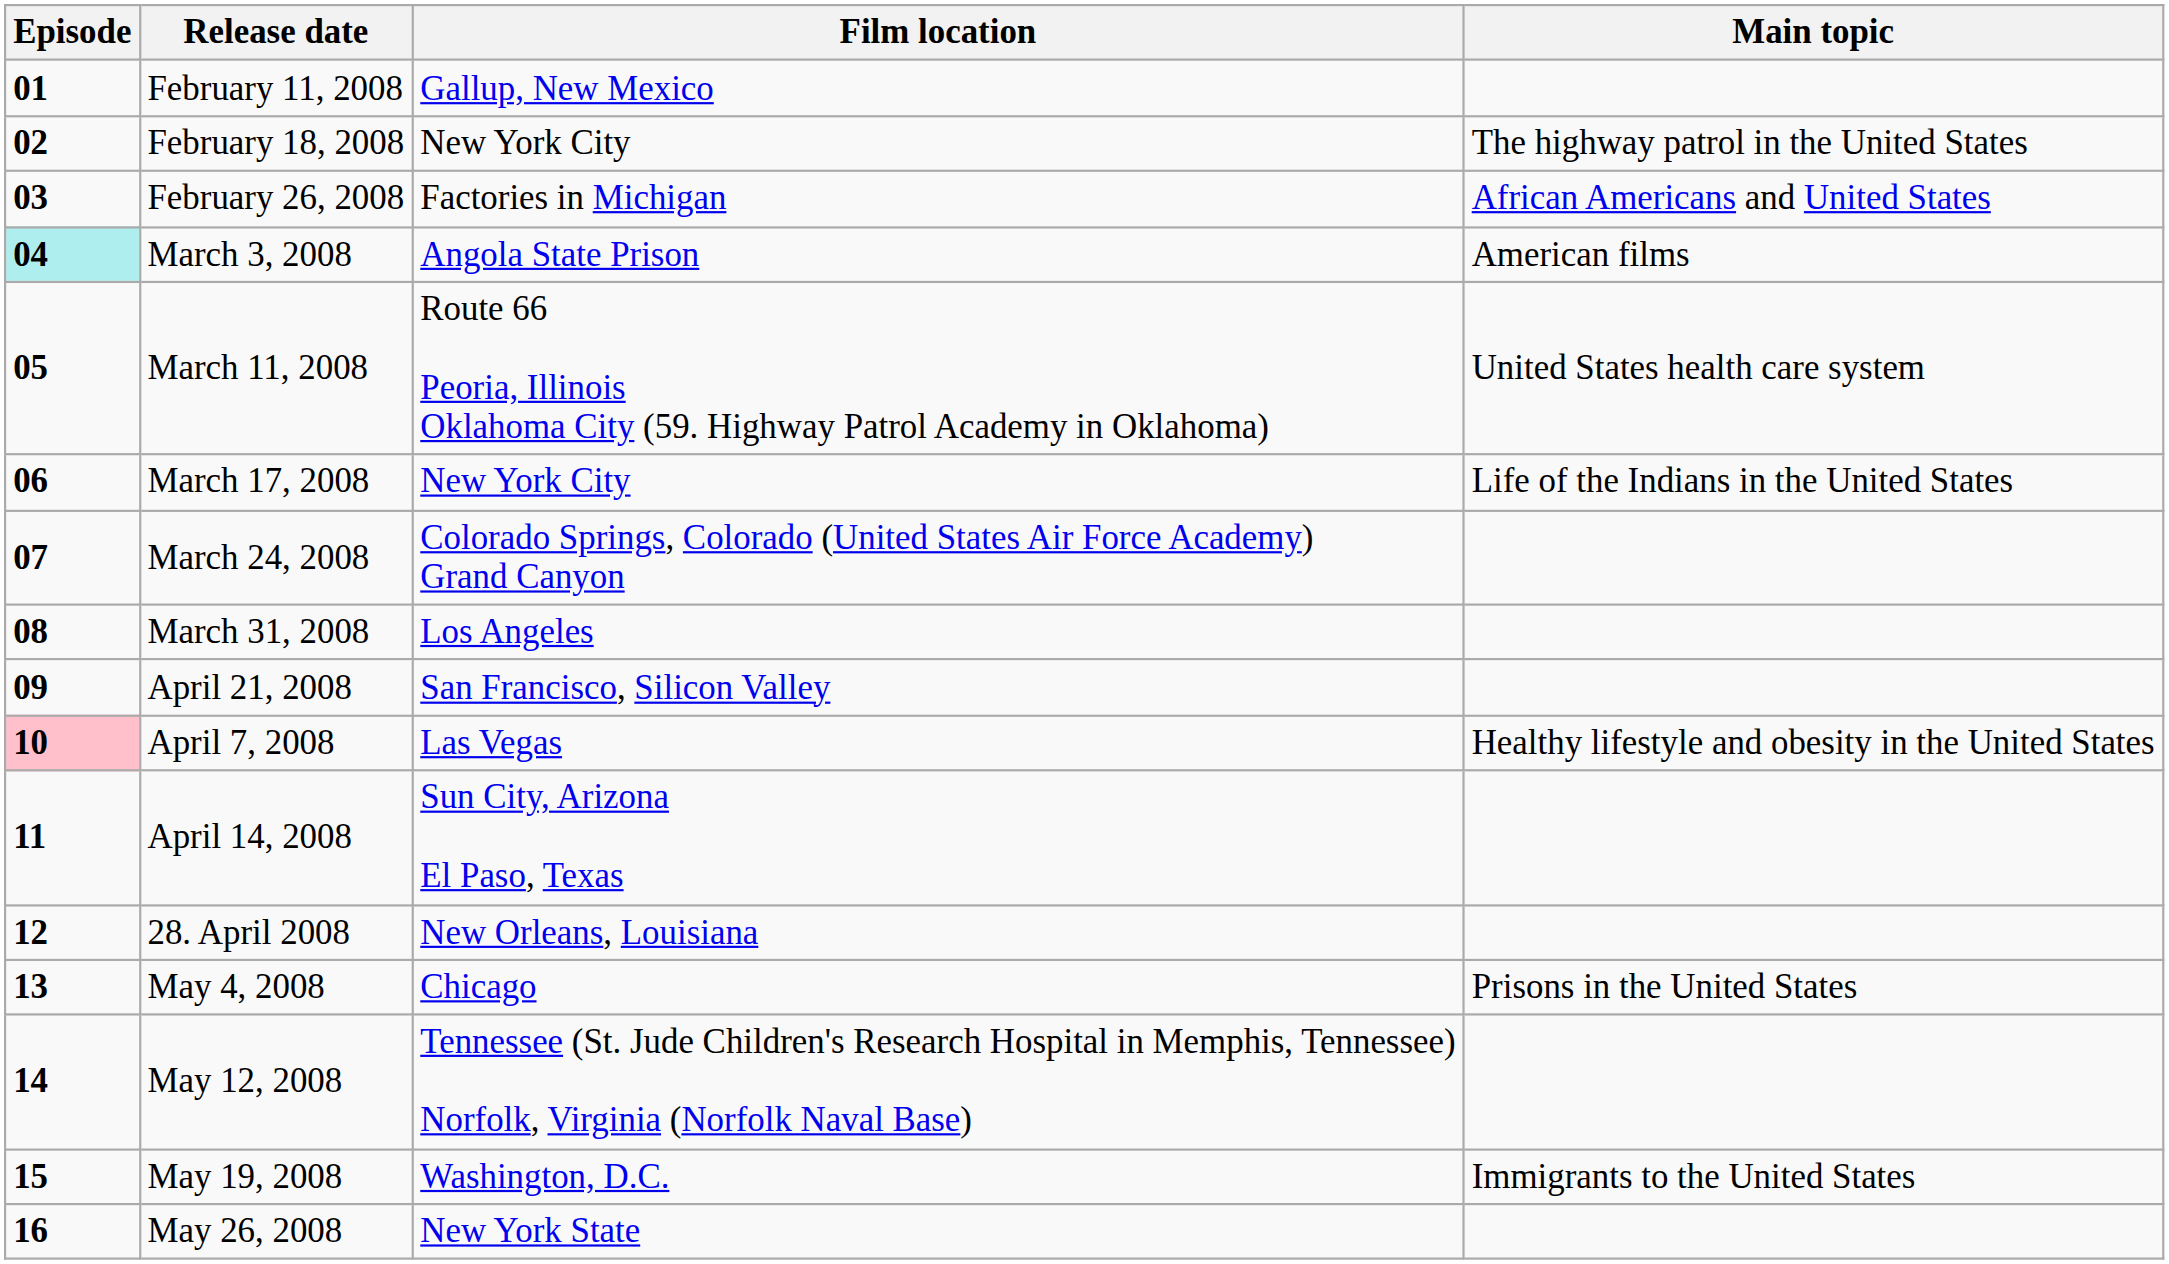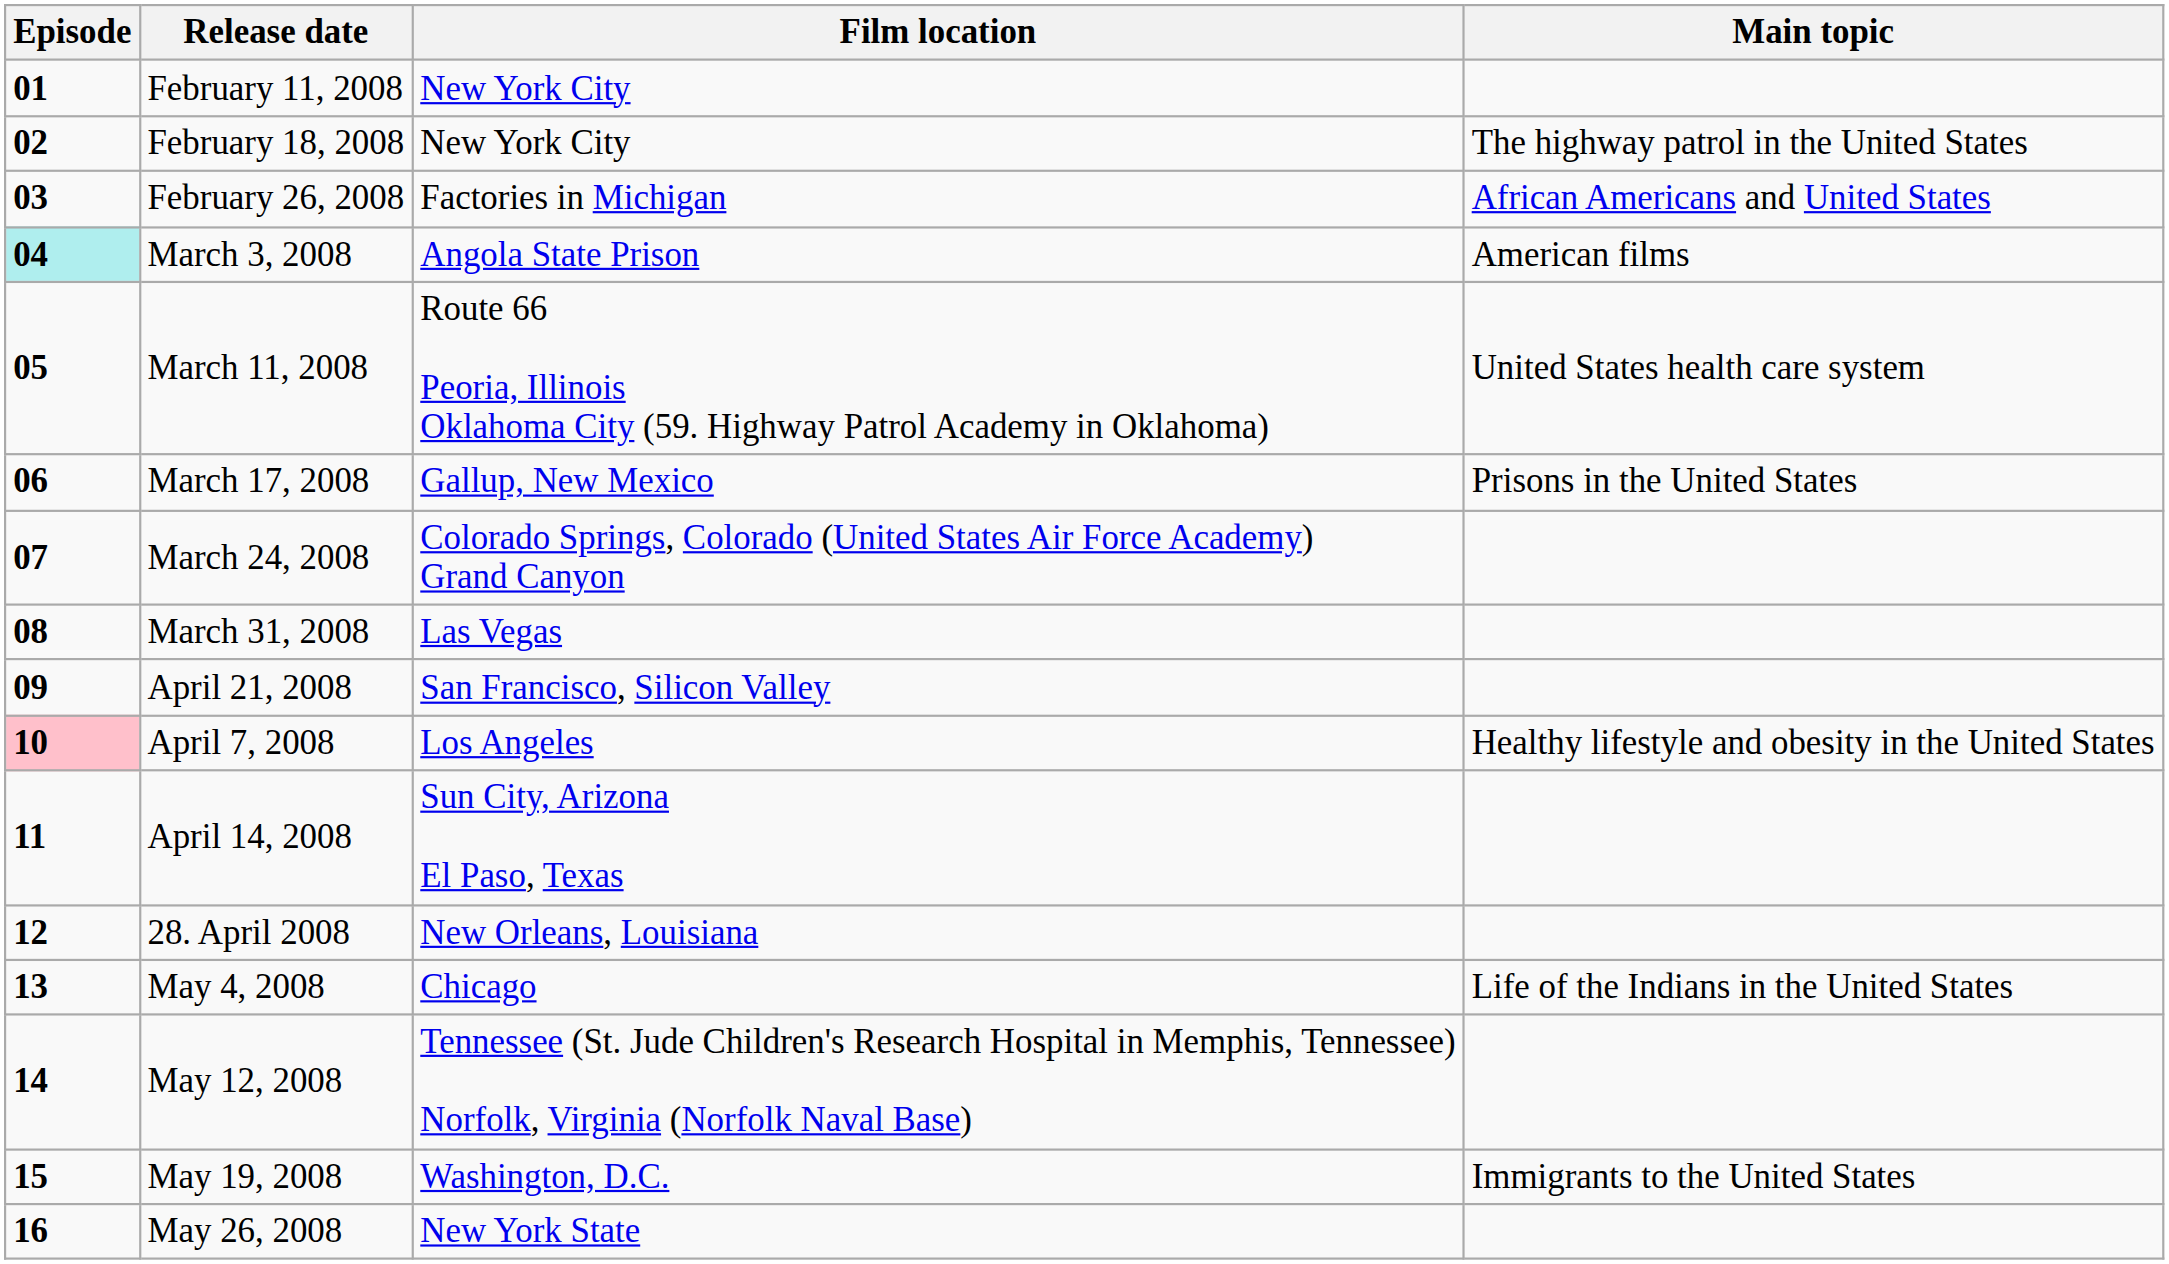(567, 87) Gallup, New Mexico -> (525, 87) New York City
(525, 481) New York City -> (567, 481) Gallup, New Mexico
(1742, 481) Life of the Indians in the United States -> (1664, 481) Prisons in the United States
(507, 631) Los Angeles -> (491, 631) Las Vegas
(491, 742) Las Vegas -> (507, 742) Los Angeles
(1664, 986) Prisons in the United States -> (1742, 986) Life of the Indians in the United States
